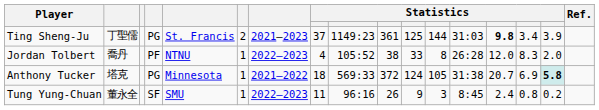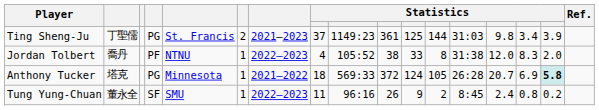(504, 37) bold -> (504, 37) normal
(468, 56) 26:28 -> (468, 56) 31:38
(468, 76) 31:38 -> (468, 76) 26:28
(444, 95) 3 -> (444, 95) 2
